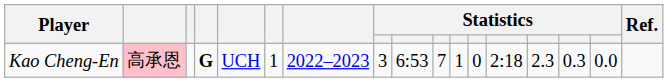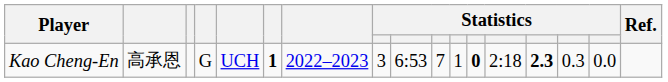(154, 59) pink background -> (154, 59) no background
(206, 60) bold -> (205, 60) normal
(274, 60) normal -> (272, 60) bold
(477, 60) normal -> (476, 60) bold
(543, 60) normal -> (542, 60) bold
